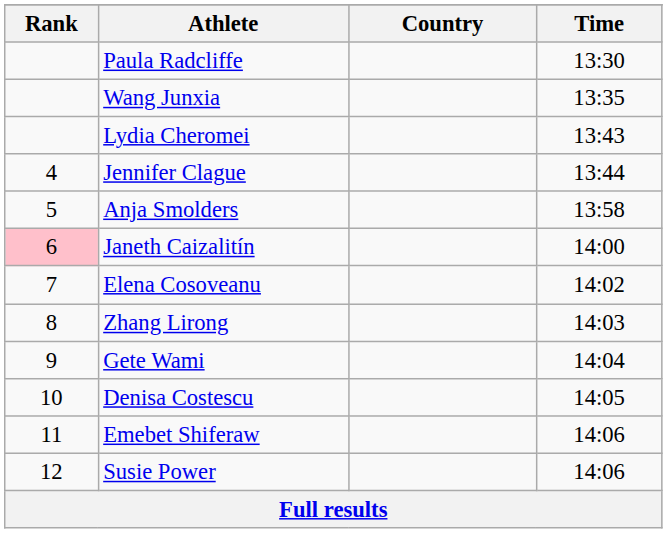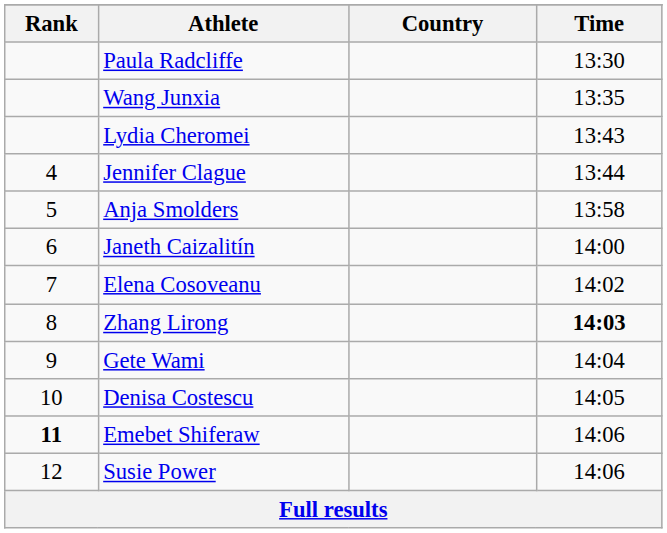(51, 247) pink background -> (51, 247) no background
(599, 322) normal -> (599, 322) bold
(51, 434) normal -> (51, 434) bold
